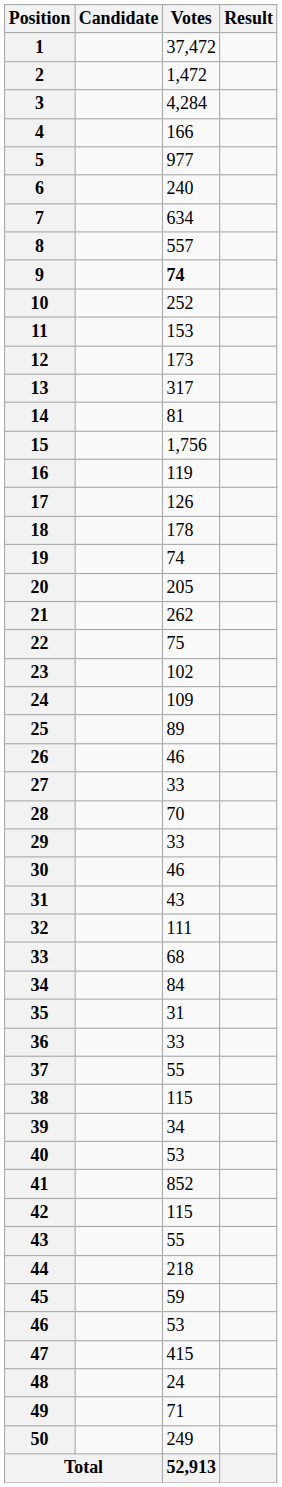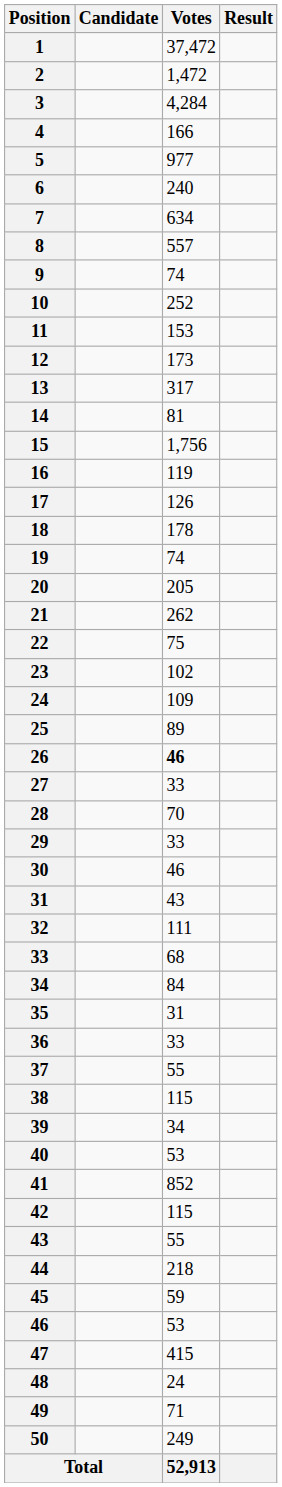(176, 274) bold -> (176, 274) normal
(176, 757) normal -> (176, 757) bold
